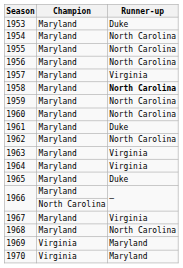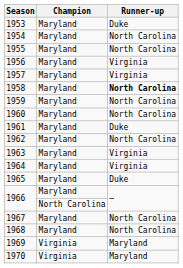(143, 62) North Carolina -> (128, 62) Virginia
(128, 218) Virginia -> (143, 218) North Carolina
